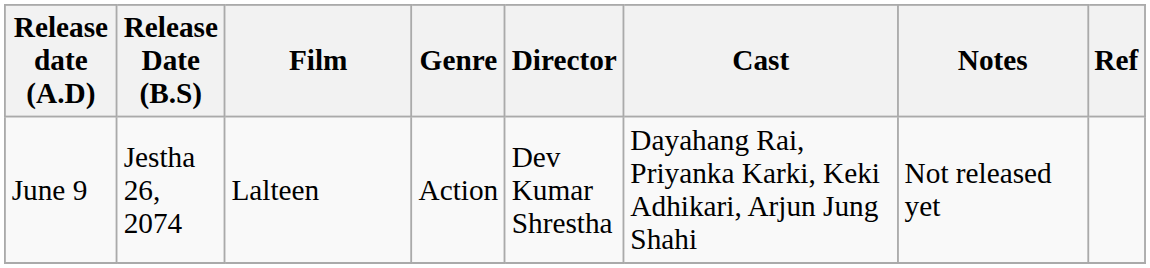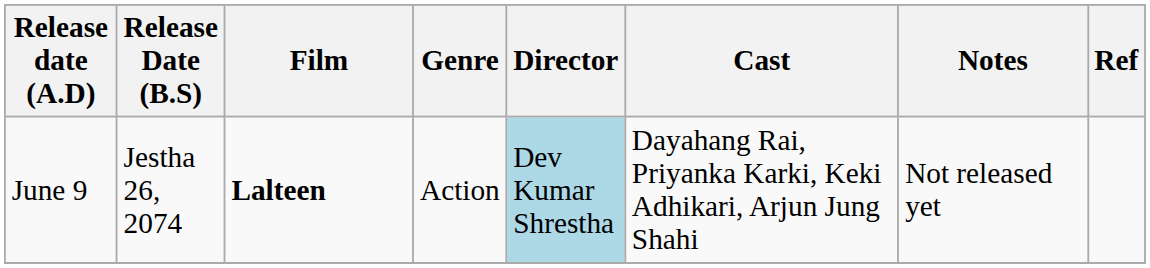(275, 189) normal -> (279, 189) bold
(562, 189) no background -> (564, 189) lightblue background
